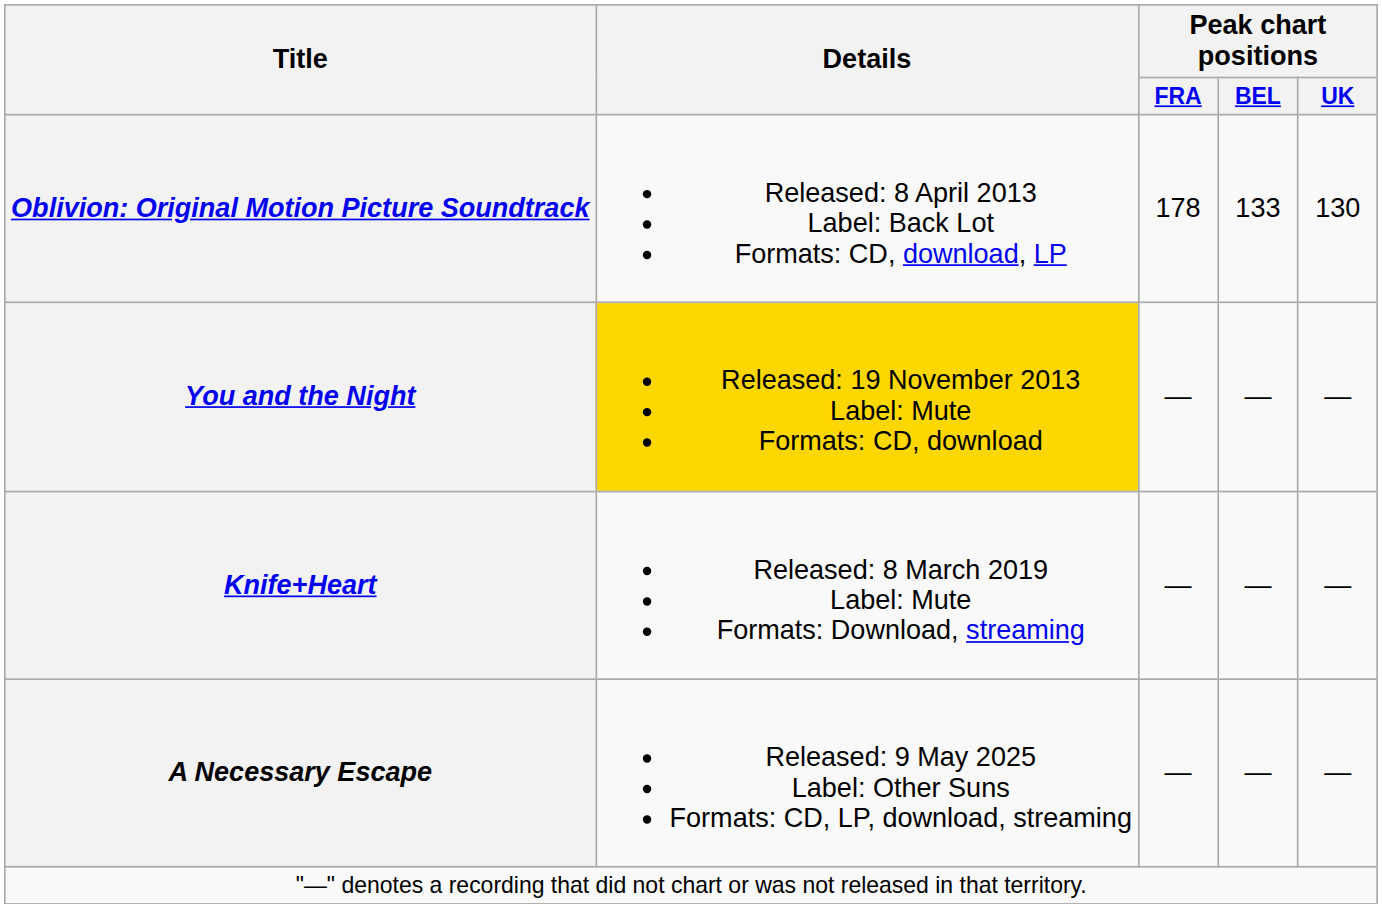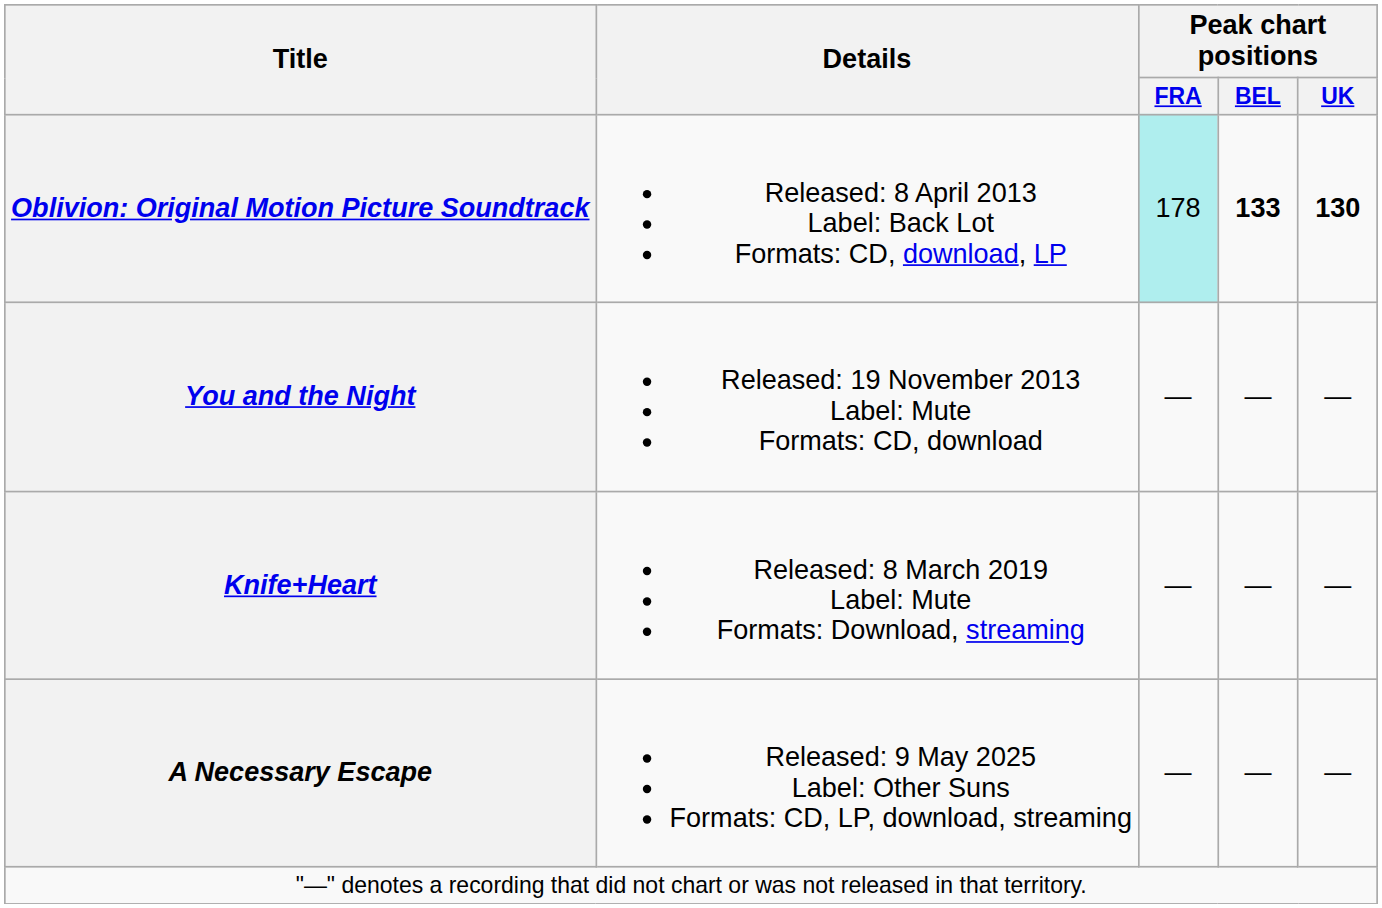(1178, 208) no background -> (1178, 208) paleturquoise background
(1258, 208) normal -> (1258, 208) bold
(1338, 208) normal -> (1338, 208) bold
(867, 412) gold background -> (867, 412) no background
